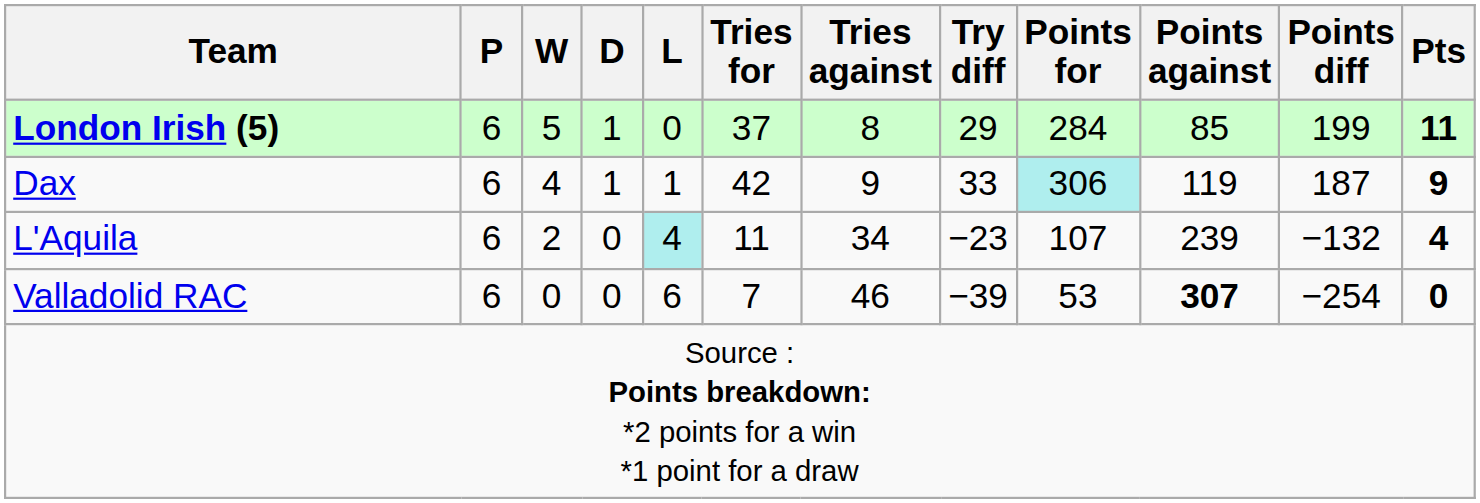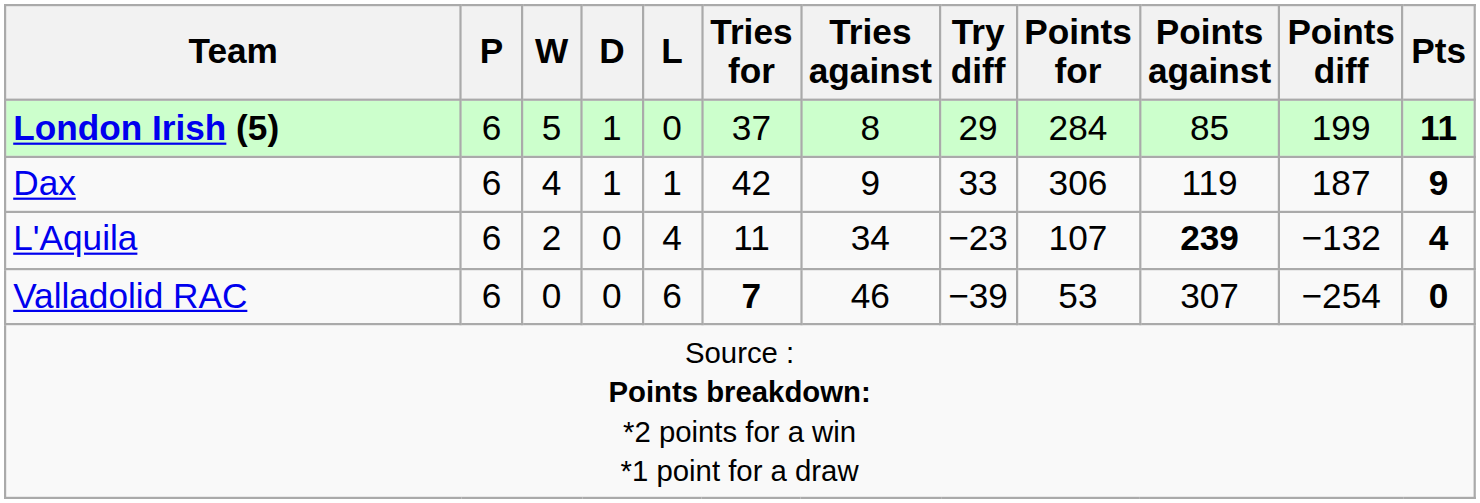(1078, 183) paleturquoise background -> (1078, 183) no background
(672, 239) paleturquoise background -> (672, 239) no background
(1210, 239) normal -> (1210, 239) bold
(751, 295) normal -> (751, 295) bold
(1210, 295) bold -> (1210, 295) normal
